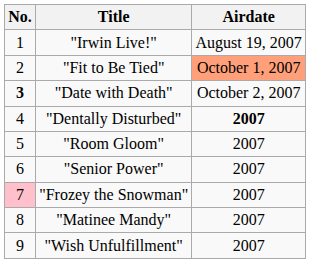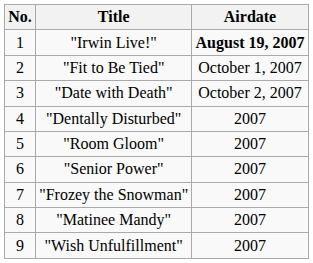(249, 42) normal -> (250, 42) bold
(249, 67) lightsalmon background -> (250, 67) no background
(20, 93) bold -> (20, 93) normal
(249, 118) bold -> (250, 118) normal
(20, 194) pink background -> (20, 194) no background
